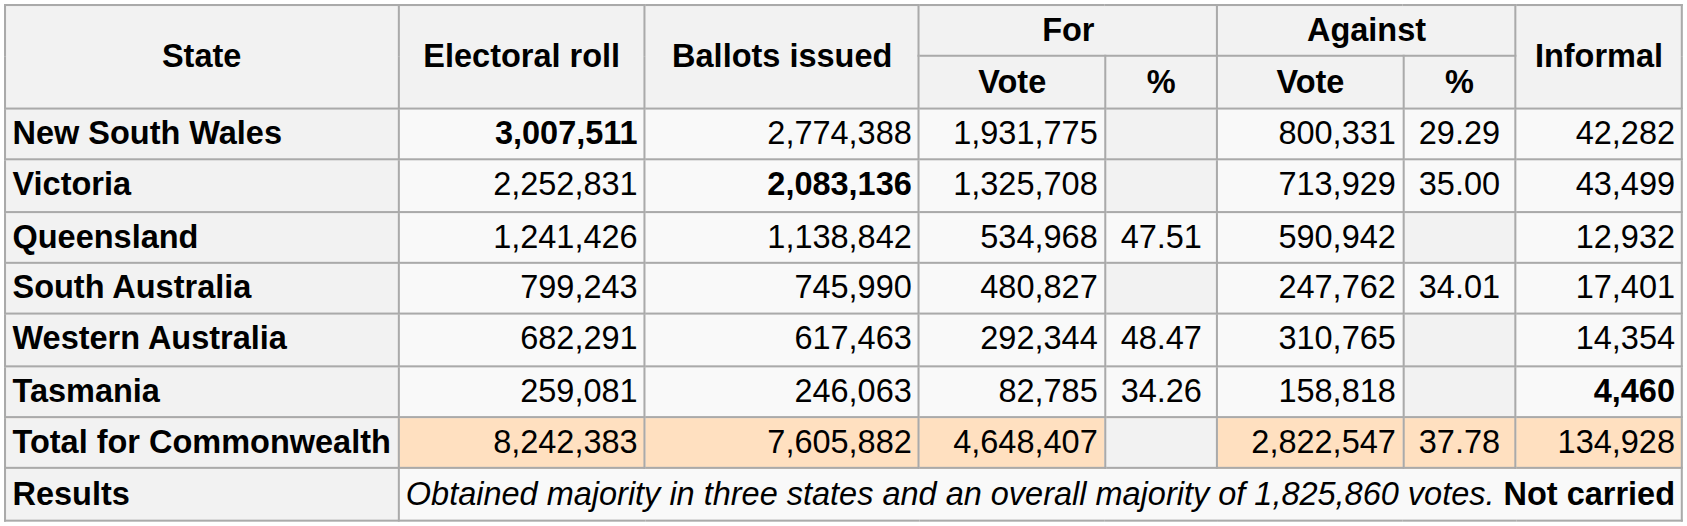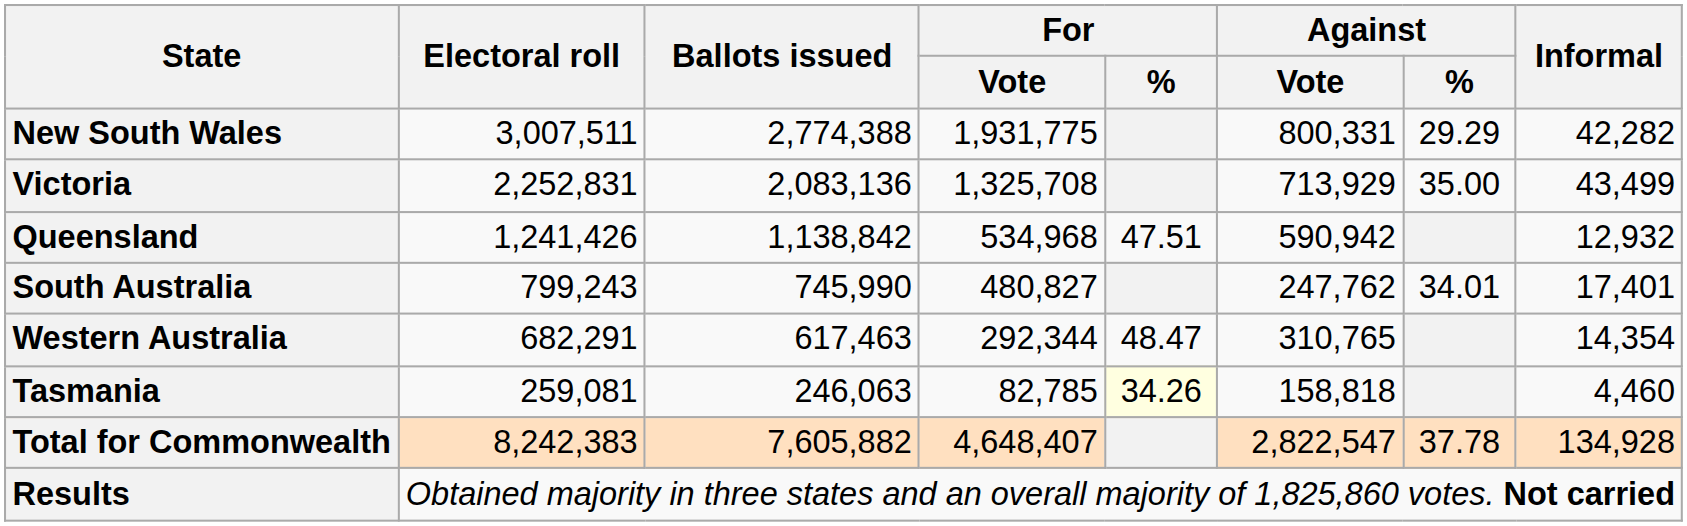(566, 133) bold -> (567, 133) normal
(840, 184) bold -> (840, 184) normal
(1161, 390) no background -> (1161, 390) lightyellow background
(1634, 390) bold -> (1634, 390) normal
